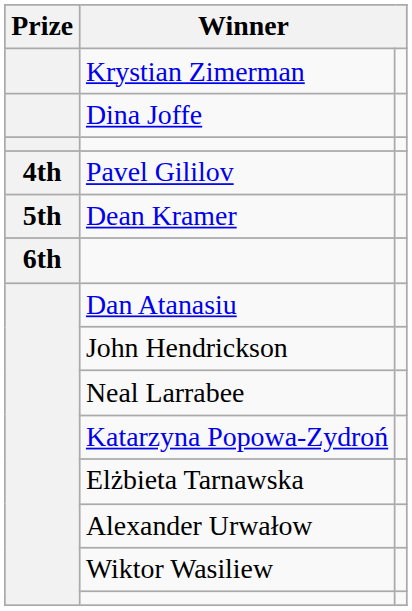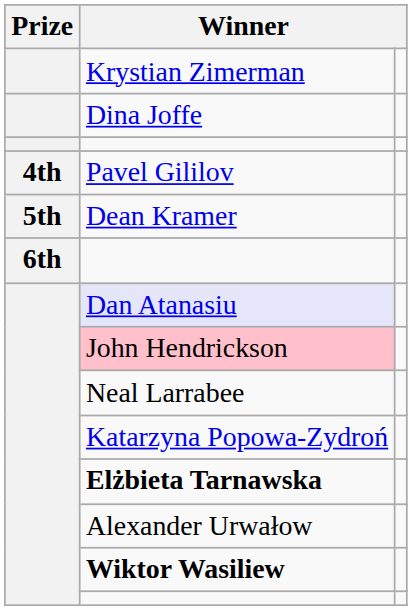(161, 304) no background -> (161, 304) lavender background
(187, 348) no background -> (187, 348) pink background
(195, 480) normal -> (204, 480) bold
(179, 569) normal -> (185, 569) bold
